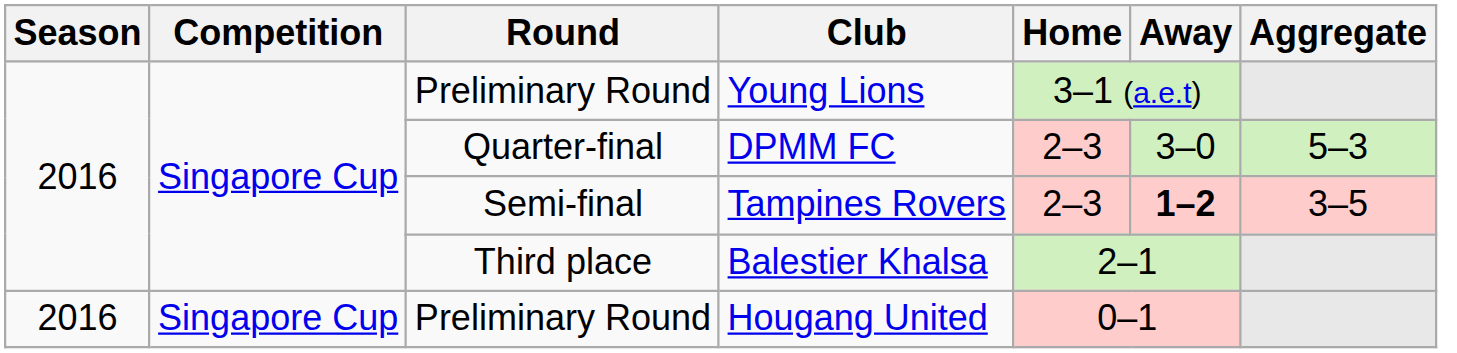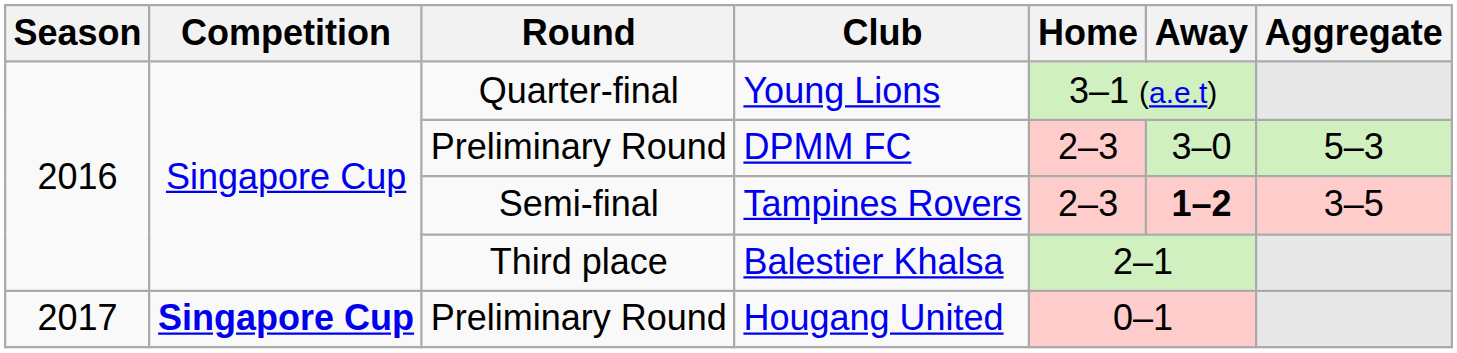(563, 90) Preliminary Round -> (579, 90) Quarter-final
(563, 147) Quarter-final -> (579, 147) Preliminary Round
(77, 318) 2016 -> (77, 318) 2017
(278, 318) normal -> (286, 318) bold
